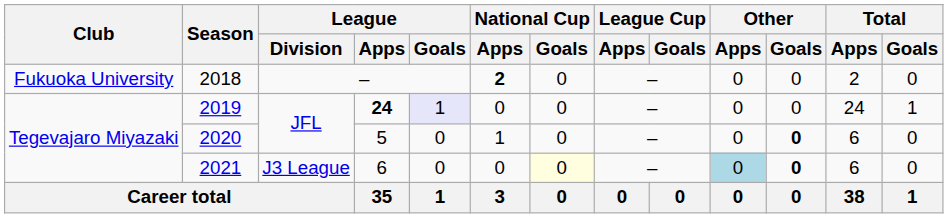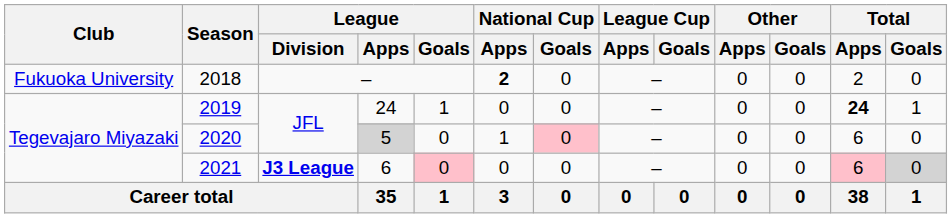(382, 108) bold -> (386, 108) normal
(440, 108) lavender background -> (444, 108) no background
(854, 108) normal -> (858, 108) bold
(382, 138) no background -> (386, 138) lightgrey background
(562, 138) no background -> (566, 138) pink background
(796, 138) bold -> (800, 138) normal
(306, 167) normal -> (308, 167) bold
(440, 167) no background -> (444, 167) pink background
(562, 167) lightyellow background -> (566, 167) no background
(738, 167) lightblue background -> (742, 167) no background
(796, 167) bold -> (800, 167) normal
(854, 167) no background -> (858, 167) pink background
(912, 167) no background -> (916, 167) lightgrey background
